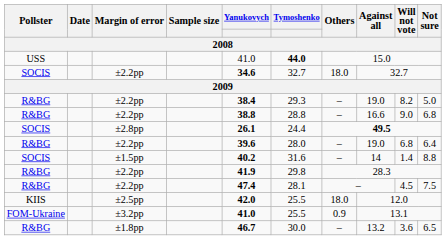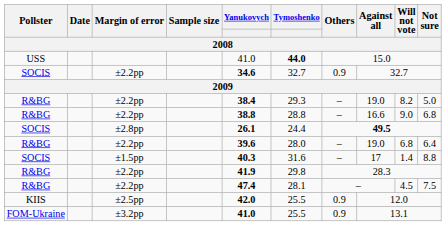(339, 72) 18.0 -> (339, 72) 0.9
(247, 157) 40.2 -> (247, 157) 40.3
(376, 157) 14 -> (376, 157) 17
(339, 199) 18.0 -> (339, 199) 0.9
- row: (36, 228)
